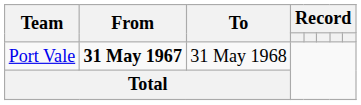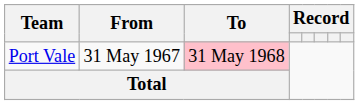(133, 55) bold -> (132, 55) normal
(239, 55) no background -> (236, 55) pink background
